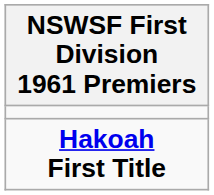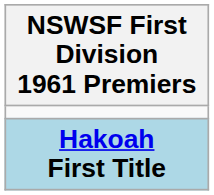(107, 153) no background -> (107, 153) lightblue background
